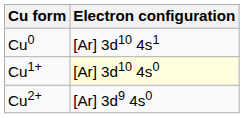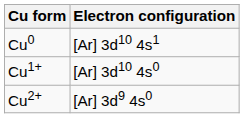(116, 70) lightyellow background -> (116, 70) no background
